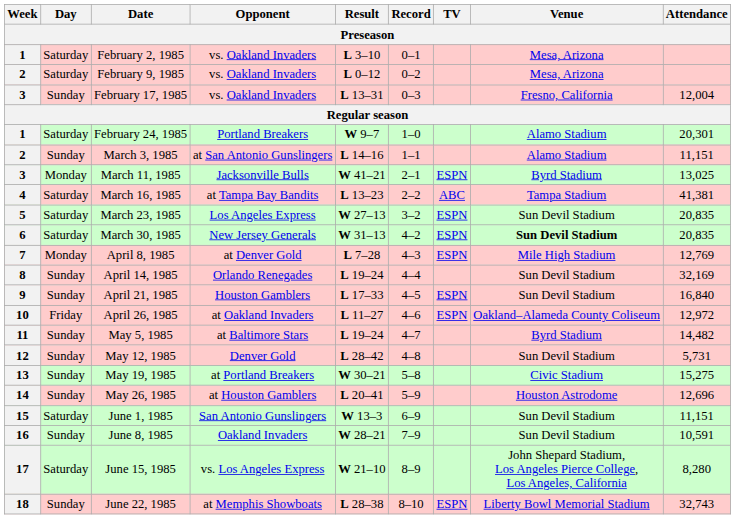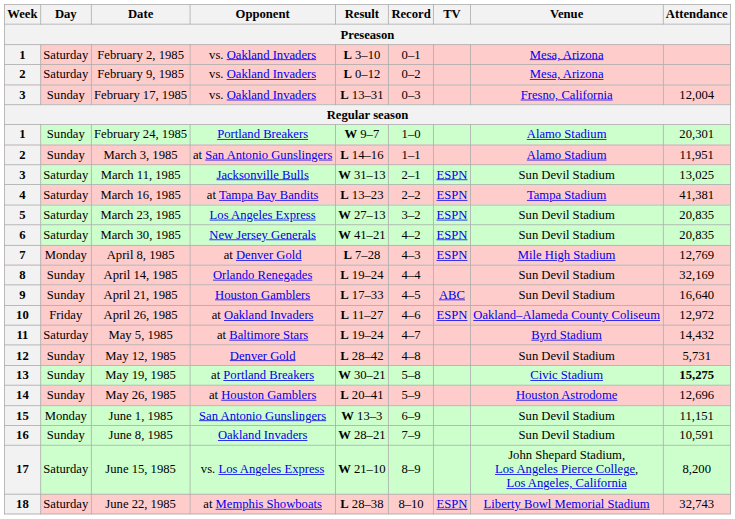(66, 134) Saturday -> (66, 134) Sunday
(697, 154) 11,151 -> (697, 154) 11,951
(66, 174) Monday -> (66, 174) Saturday
(362, 174) W 41–21 -> (362, 174) W 31–13
(567, 174) Byrd Stadium -> (567, 174) Sun Devil Stadium
(452, 194) ABC -> (452, 194) ESPN
(362, 235) W 31–13 -> (362, 235) W 41–21
(567, 235) bold -> (567, 235) normal
(452, 295) ESPN -> (452, 295) ABC
(697, 295) 16,840 -> (697, 295) 16,640
(66, 335) Sunday -> (66, 335) Saturday
(697, 335) 14,482 -> (697, 335) 14,432
(697, 375) normal -> (697, 375) bold
(66, 415) Saturday -> (66, 415) Monday
(697, 469) 8,280 -> (697, 469) 8,200
(66, 504) Sunday -> (66, 504) Saturday
